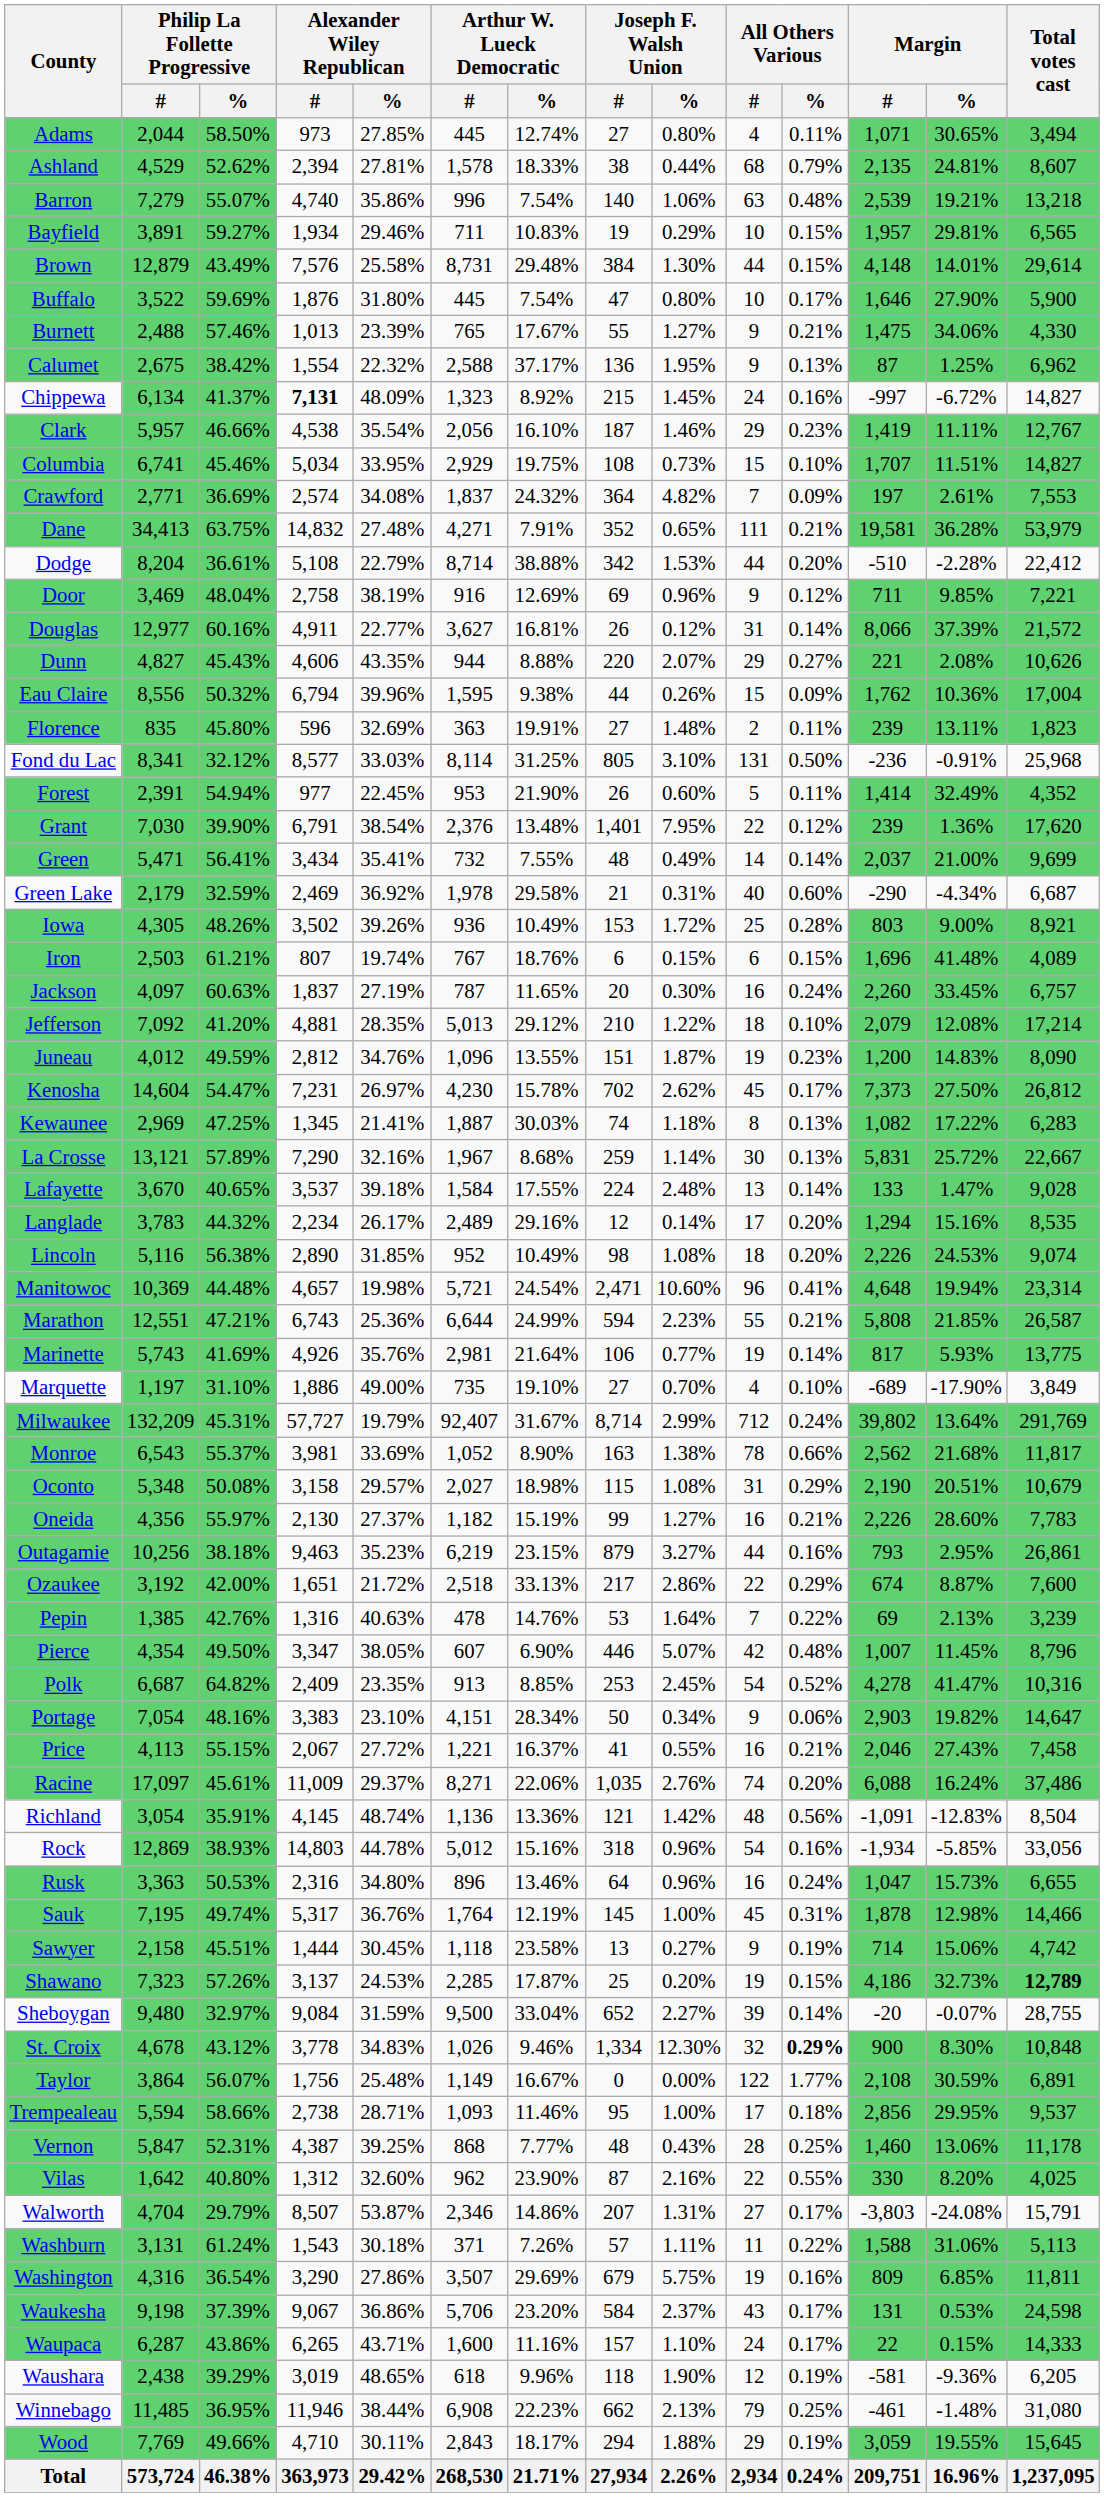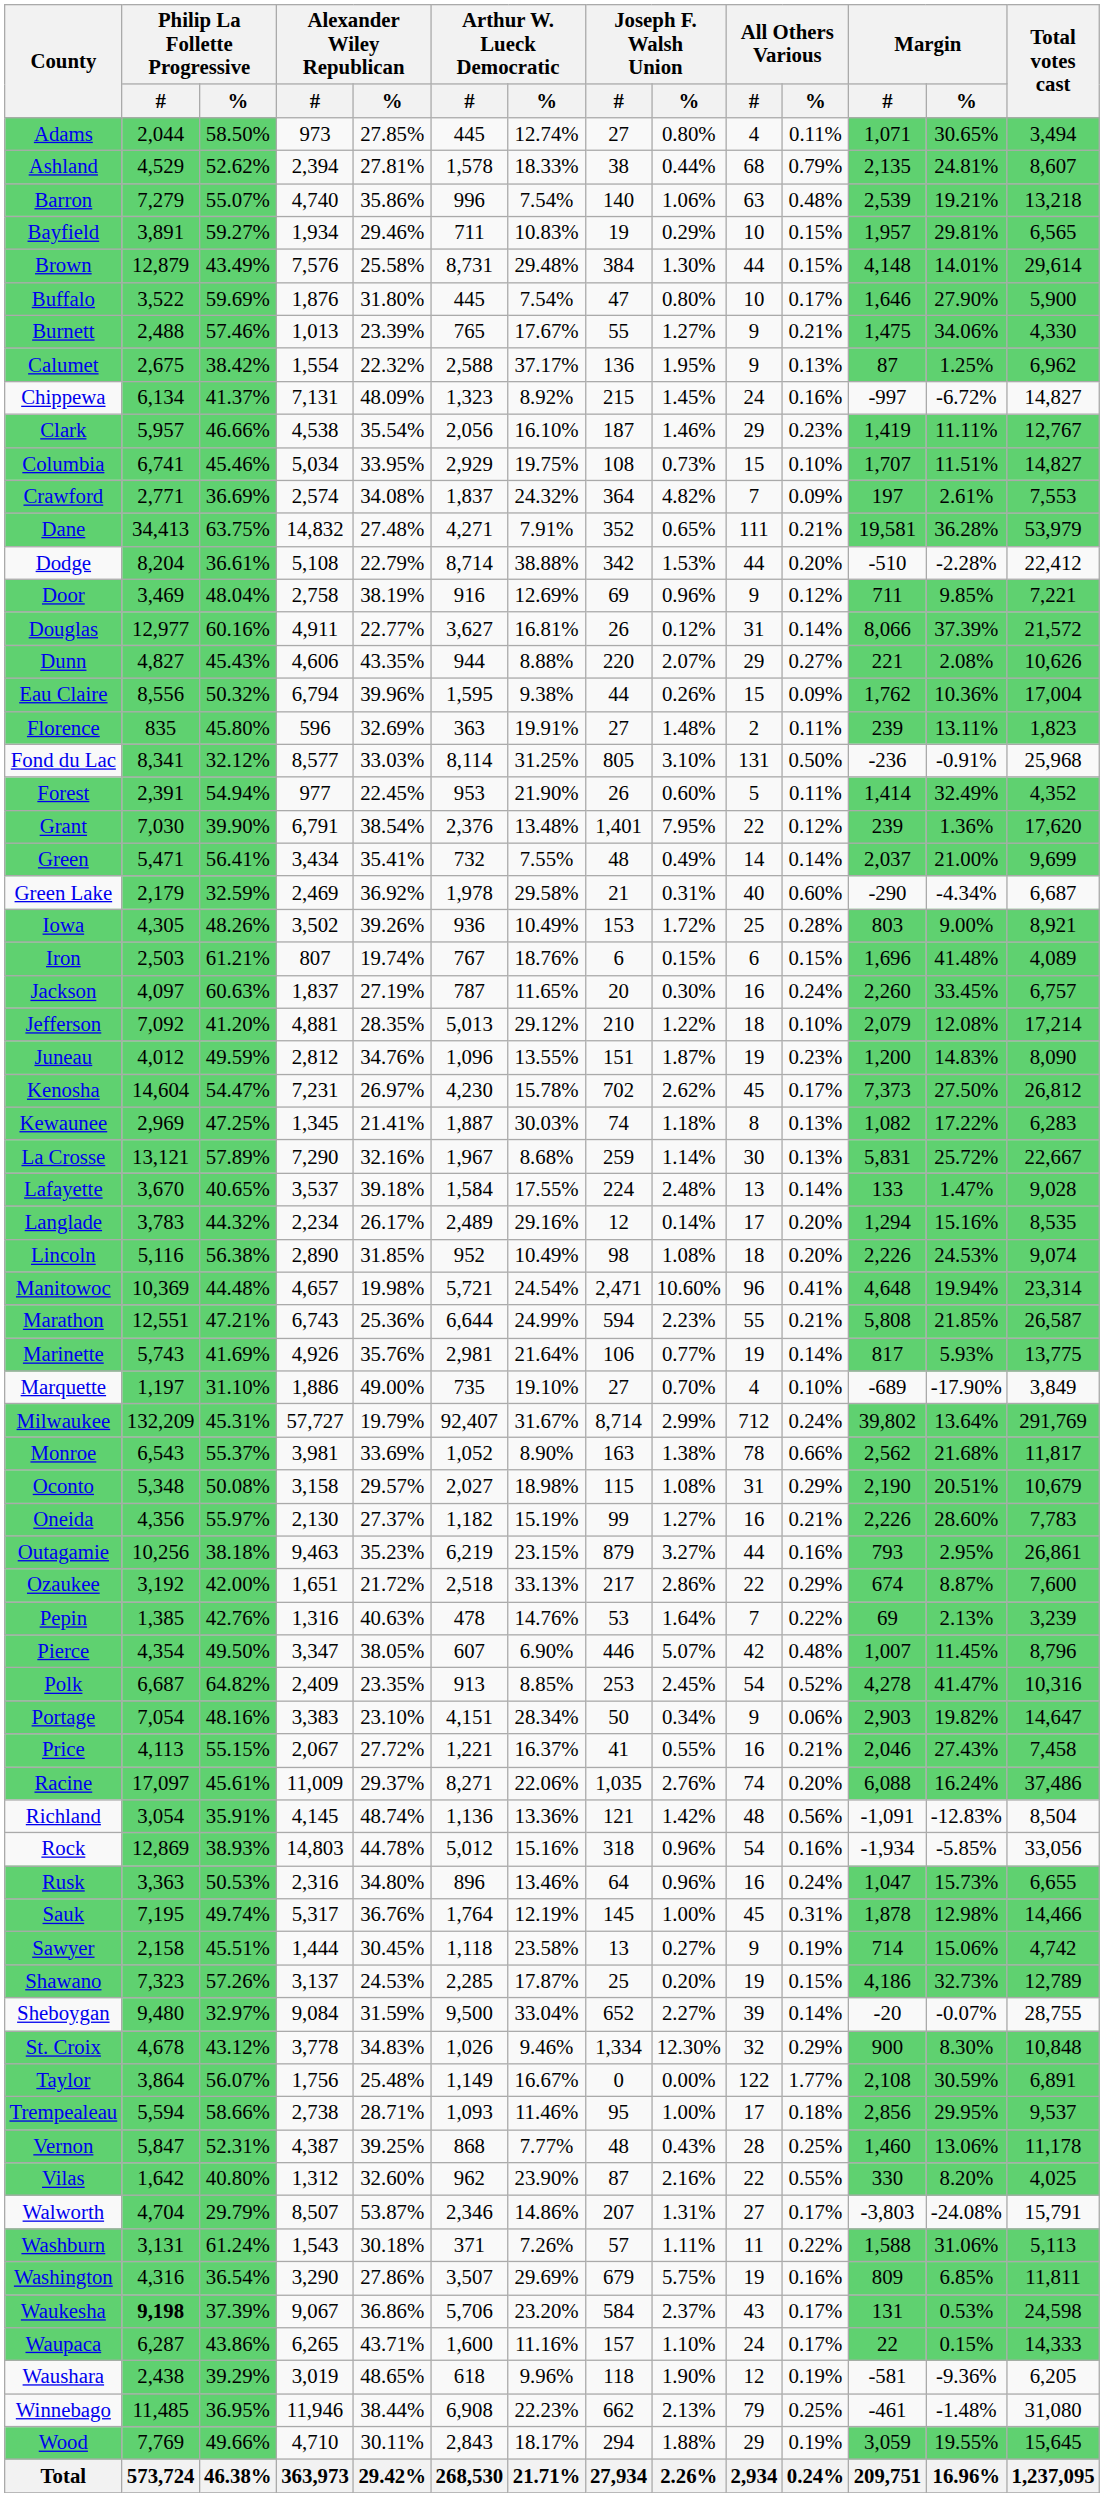(315, 397) bold -> (315, 397) normal
(1053, 1981) bold -> (1053, 1981) normal
(815, 2047) bold -> (815, 2047) normal
(161, 2310) normal -> (161, 2310) bold
